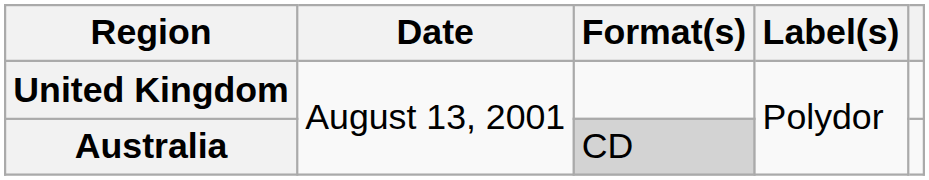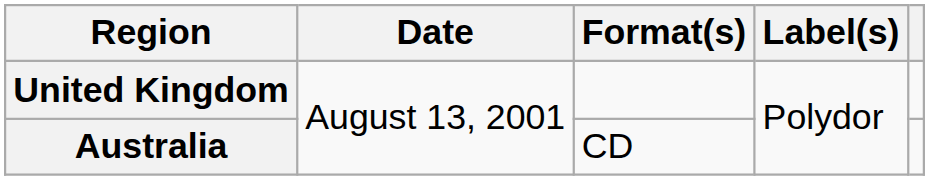(607, 145) lightgrey background -> (607, 145) no background
